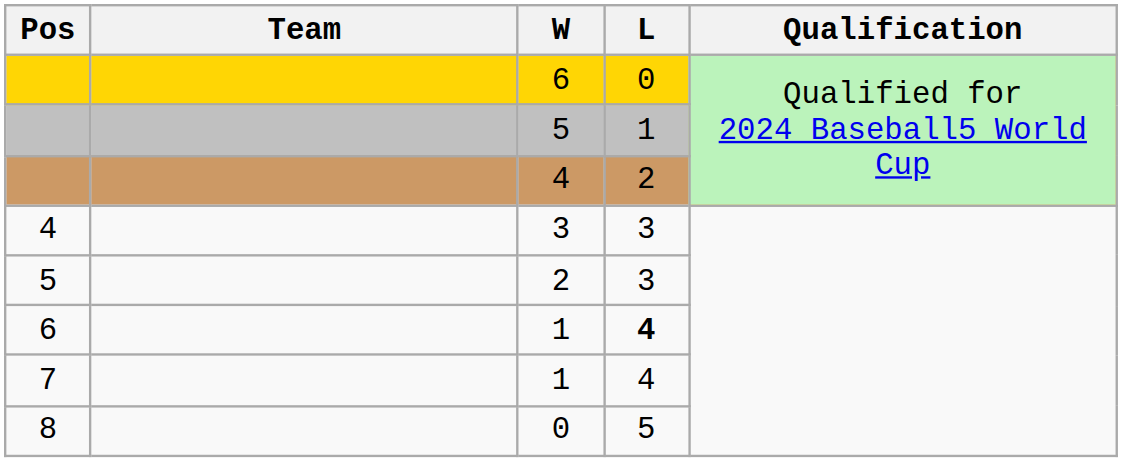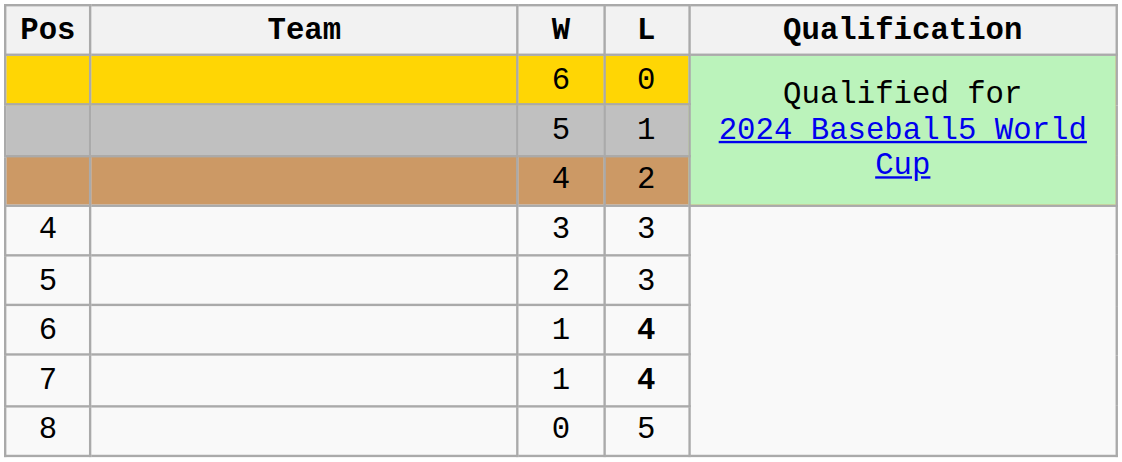(646, 380) normal -> (646, 380) bold
